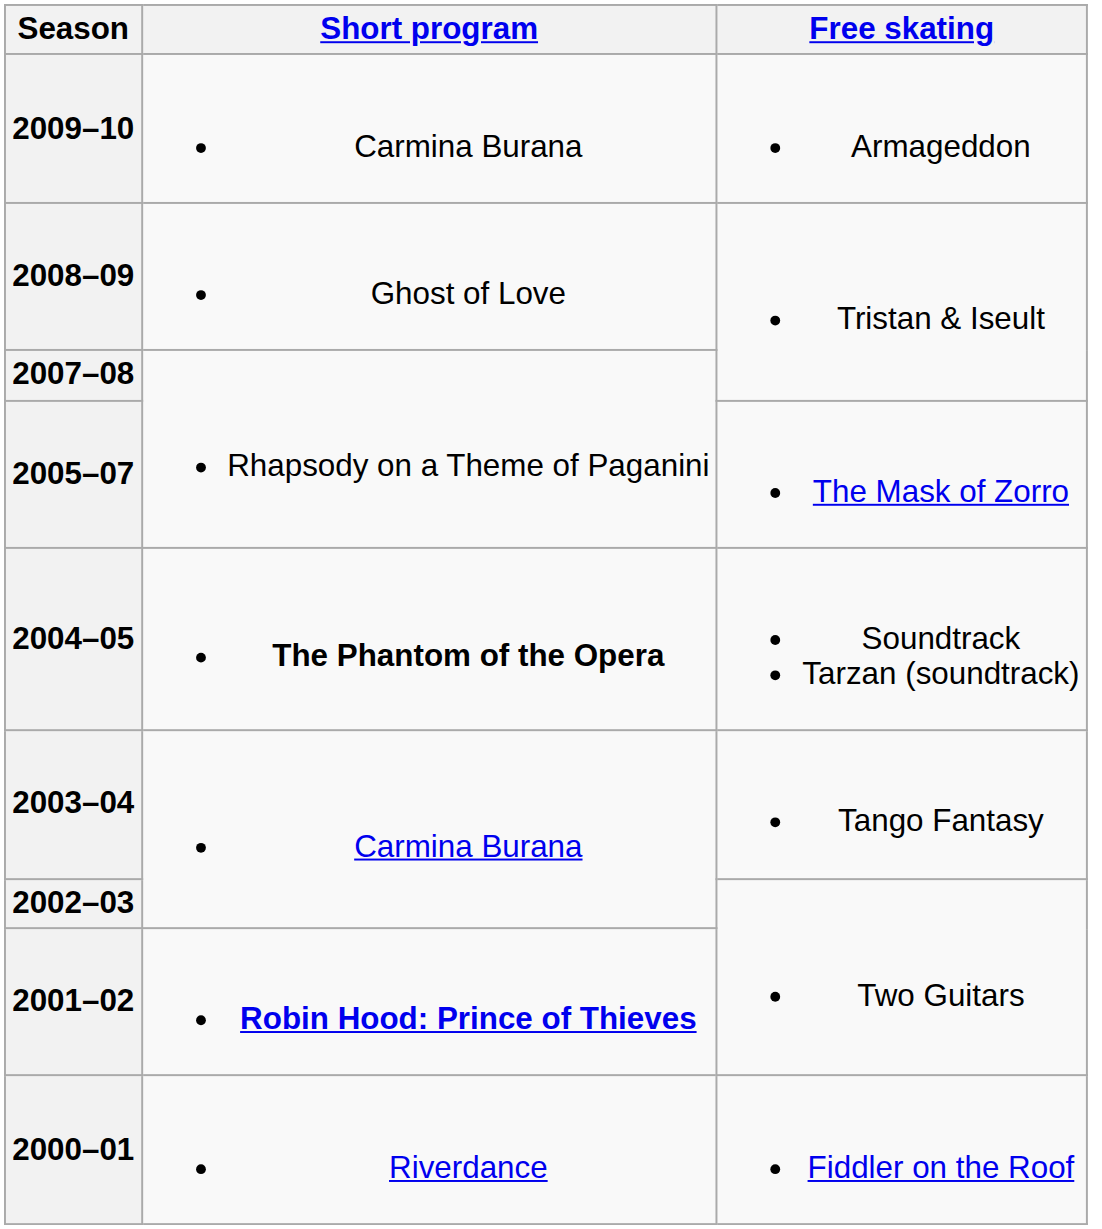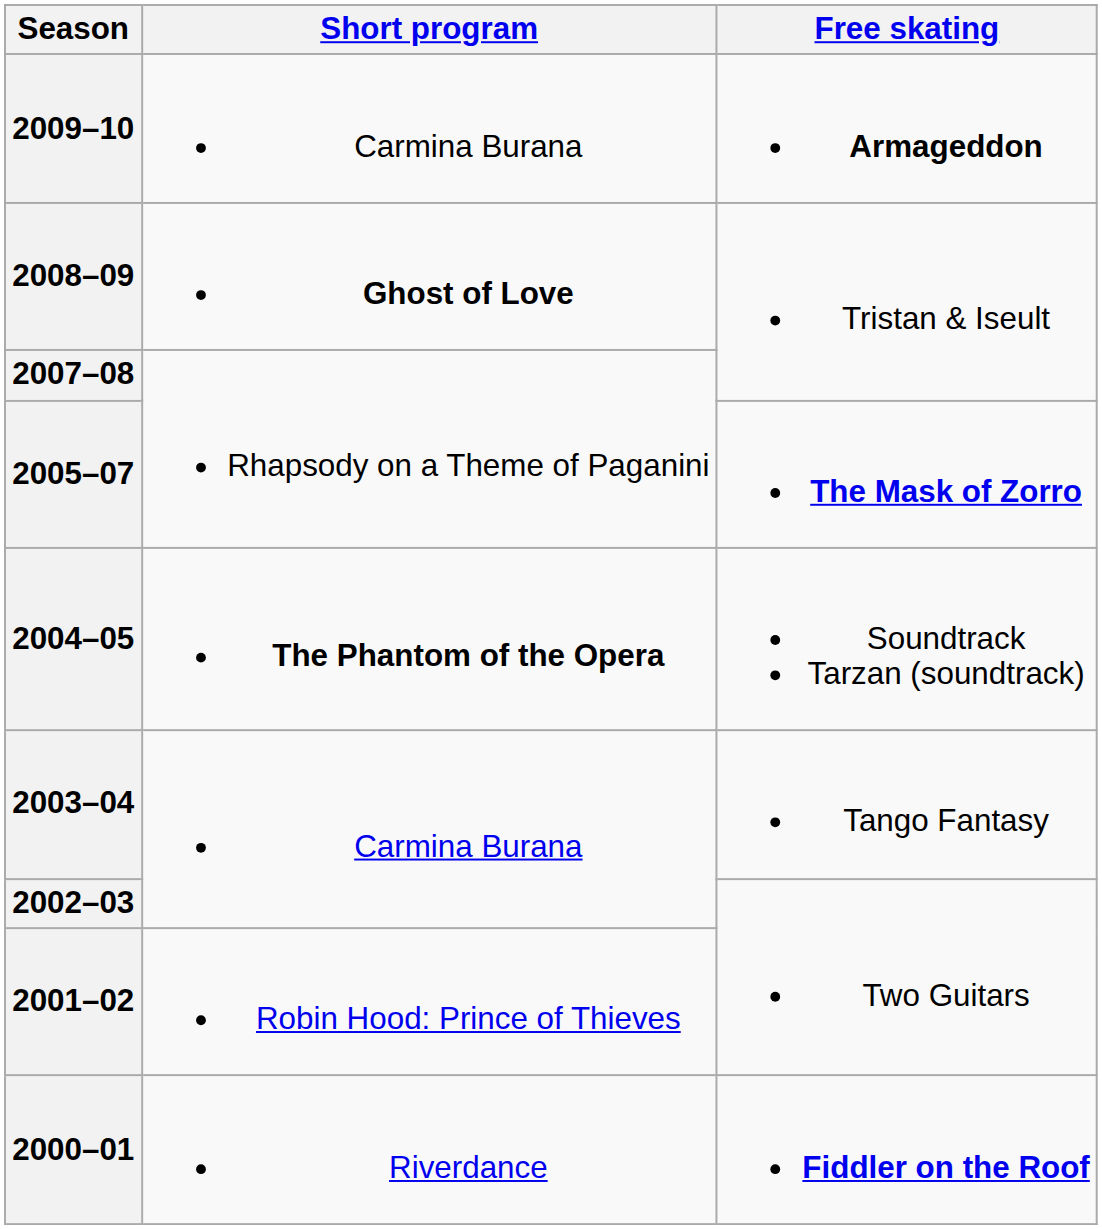(902, 146) normal -> (907, 146) bold
(429, 294) normal -> (429, 294) bold
(902, 491) normal -> (907, 491) bold
(429, 1020) bold -> (429, 1020) normal
(902, 1167) normal -> (907, 1167) bold
